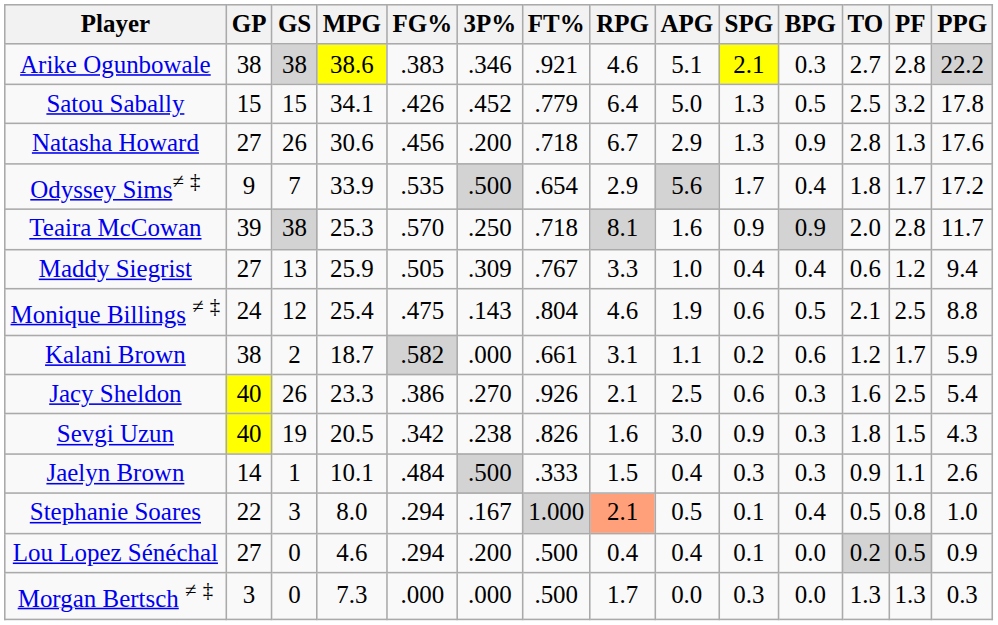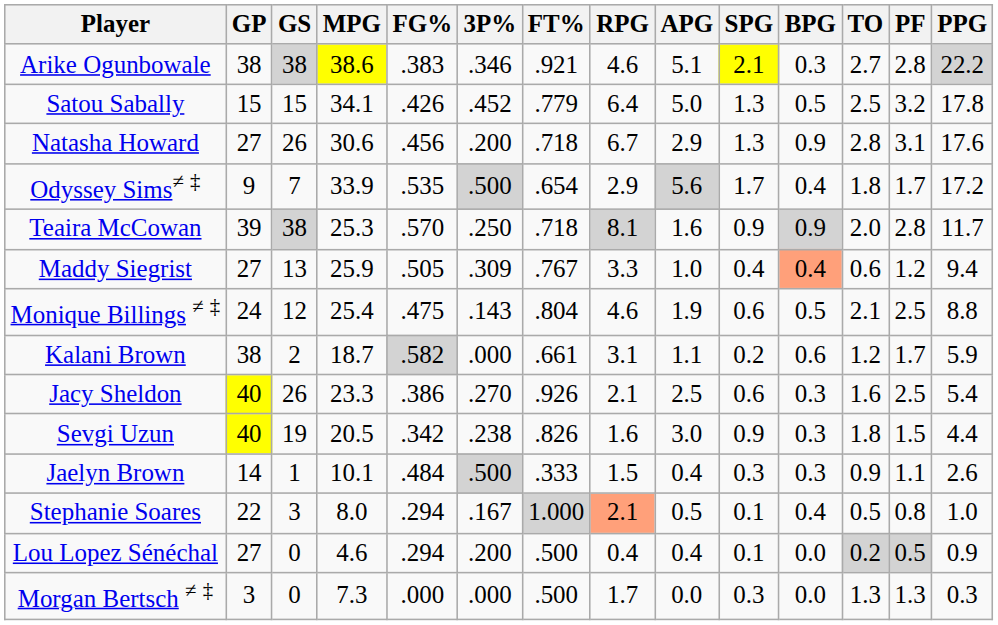(910, 143) 1.3 -> (910, 143) 3.1
(810, 268) no background -> (810, 268) lightsalmon background
(962, 433) 4.3 -> (962, 433) 4.4
